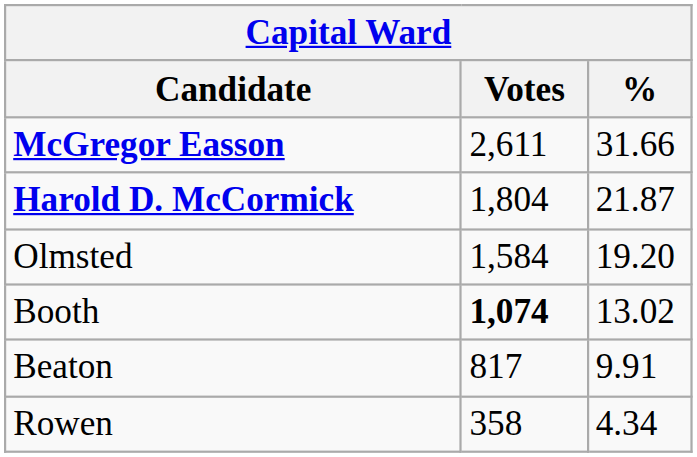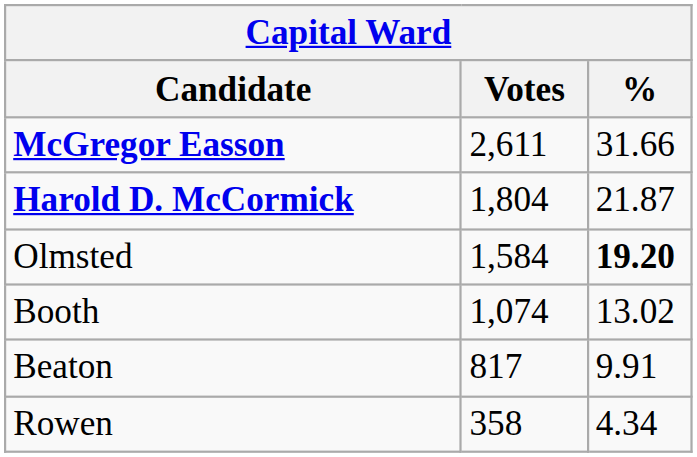(635, 255) normal -> (635, 255) bold
(509, 311) bold -> (509, 311) normal
